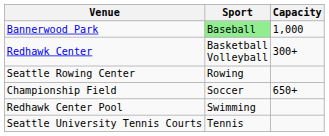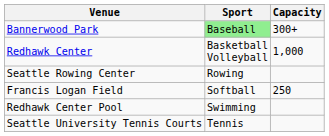(288, 29) 1,000 -> (285, 29) 300+
(285, 52) 300+ -> (288, 52) 1,000
- row: (62, 90)
+ row: (65, 90)
